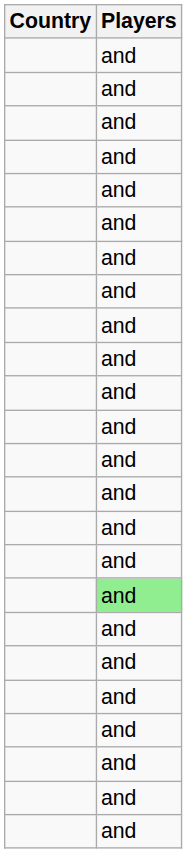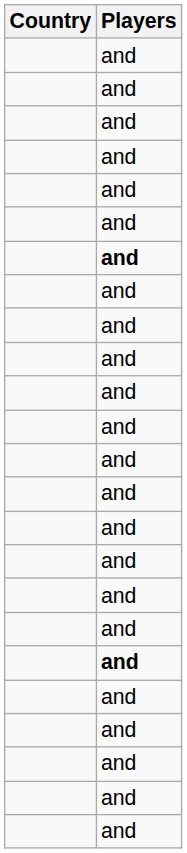(119, 257) normal -> (120, 257) bold
(119, 595) lightgreen background -> (119, 595) no background
(119, 662) normal -> (120, 662) bold
